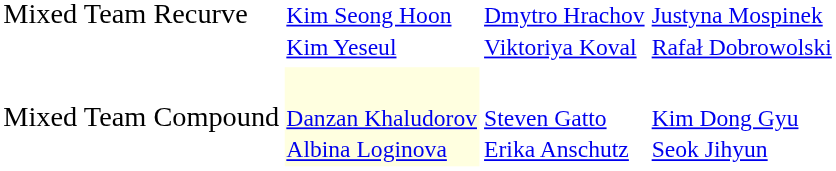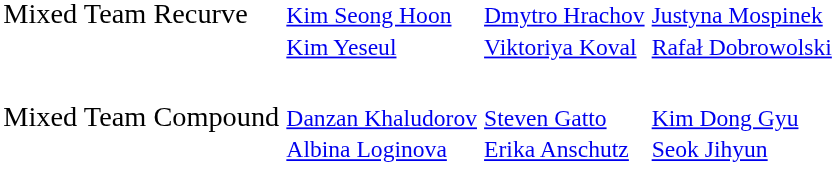(382, 134) lightyellow background -> (382, 134) no background
